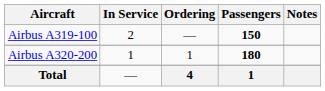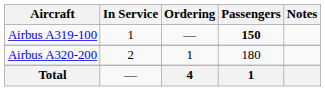(131, 34) 2 -> (131, 34) 1
(131, 55) 1 -> (131, 55) 2
(251, 55) bold -> (251, 55) normal
